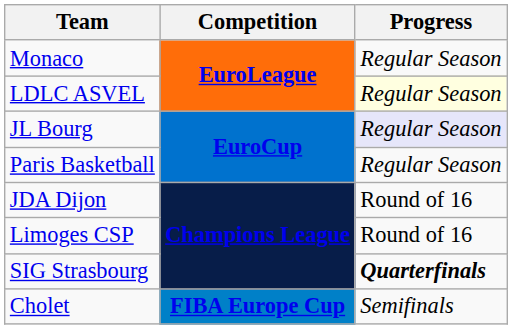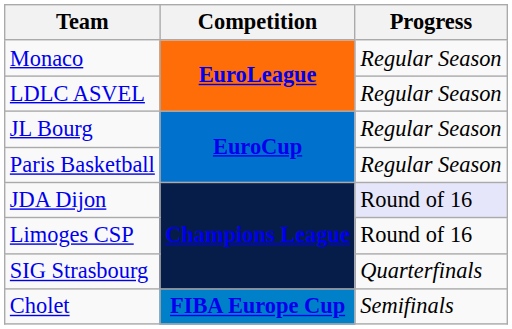(431, 93) lightyellow background -> (431, 93) no background
(431, 128) lavender background -> (431, 128) no background
(416, 199) no background -> (416, 199) lavender background
(423, 270) bold -> (421, 270) normal
